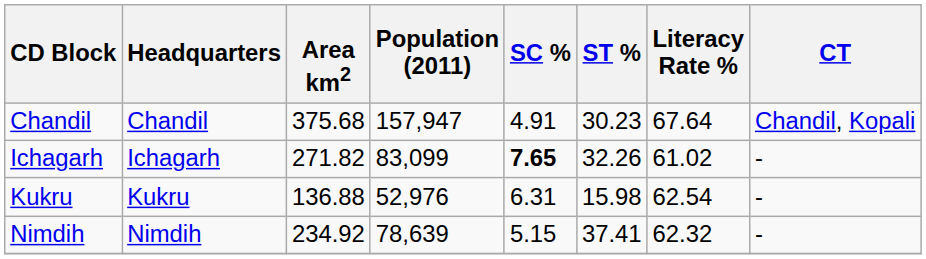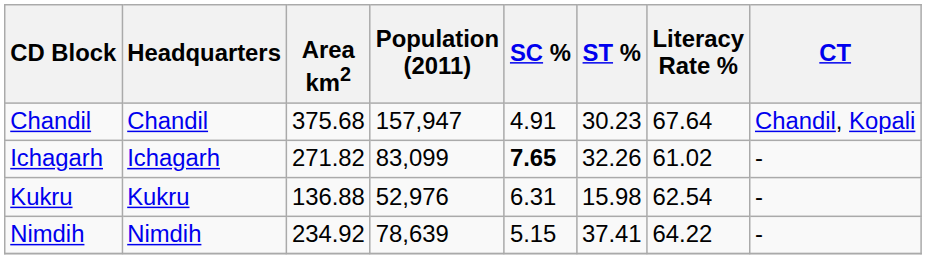(682, 234) 62.32 -> (682, 234) 64.22
